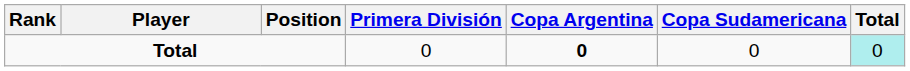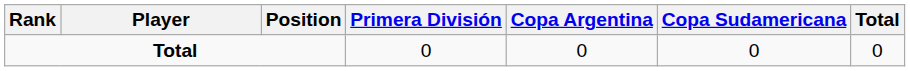(582, 50) bold -> (582, 50) normal
(877, 50) paleturquoise background -> (877, 50) no background
